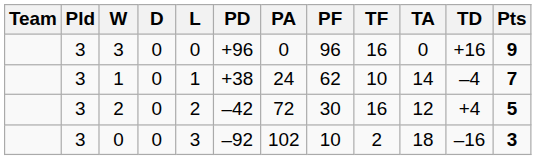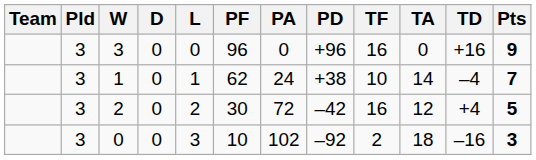columns swapped: (330, 19) <-> (237, 19)
